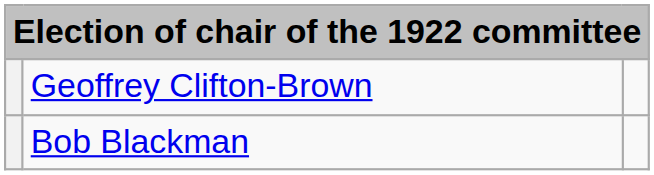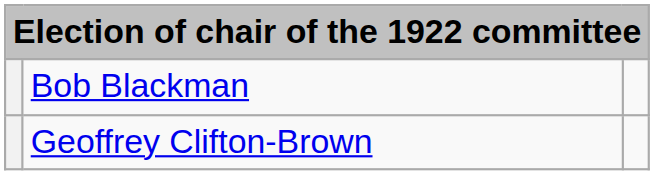rows swapped: (140, 140) <-> (202, 85)
